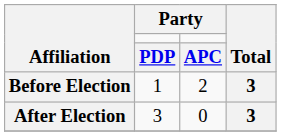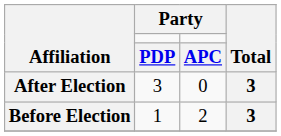rows swapped: (70, 86) <-> (70, 116)
